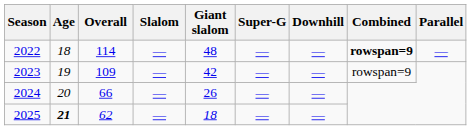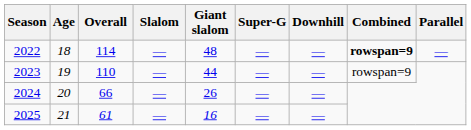(106, 72) 109 -> (106, 72) 110
(210, 72) 42 -> (210, 72) 44
(64, 114) bold -> (64, 114) normal
(106, 114) 62 -> (106, 114) 61
(210, 114) 18 -> (210, 114) 16
